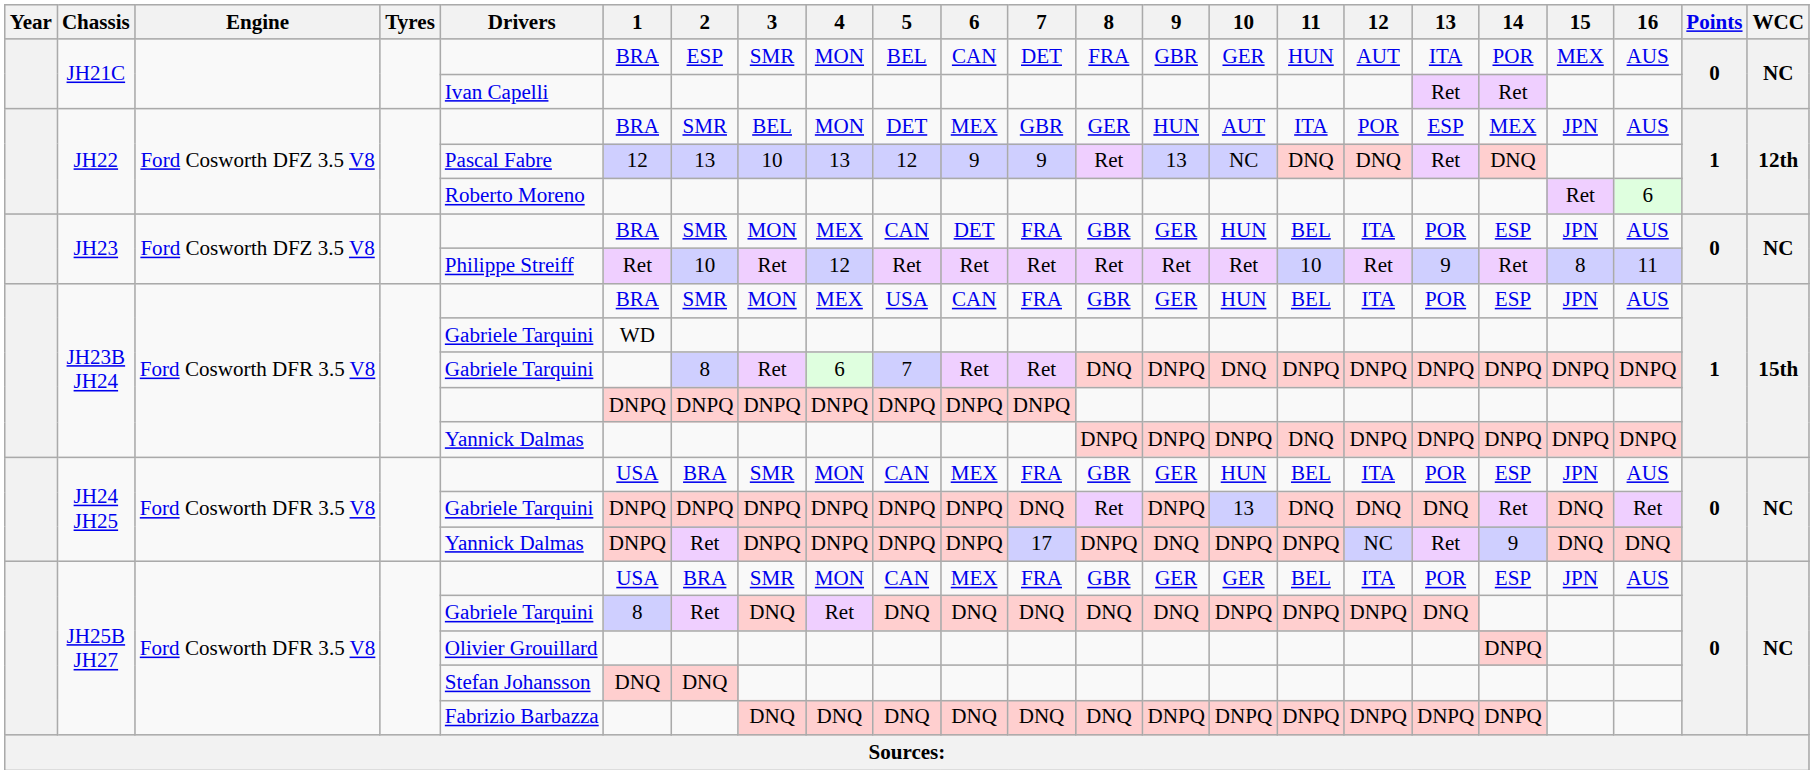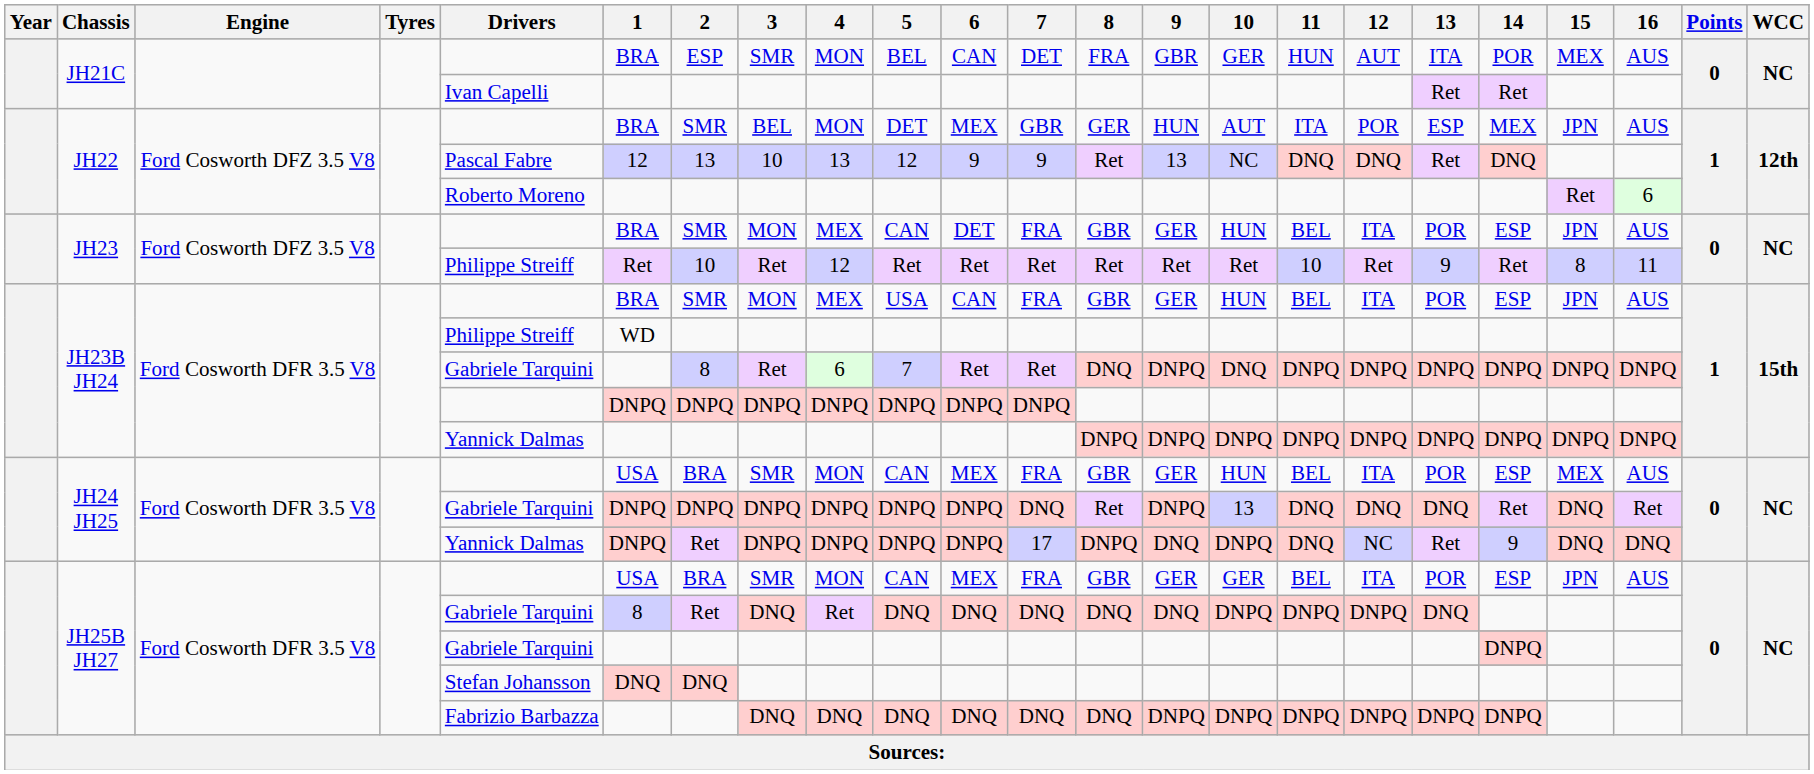(519, 334) Gabriele Tarquini -> (509, 334) Philippe Streiff
(1311, 438) DNQ -> (1311, 438) DNPQ
(1580, 473) JPN -> (1580, 473) MEX
(1311, 543) DNPQ -> (1311, 543) DNQ
(521, 647) Olivier Grouillard -> (519, 647) Gabriele Tarquini
